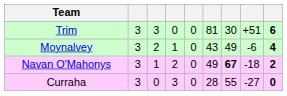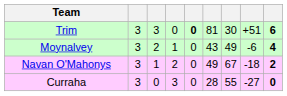(194, 30) normal -> (194, 30) bold
(231, 64) bold -> (231, 64) normal
